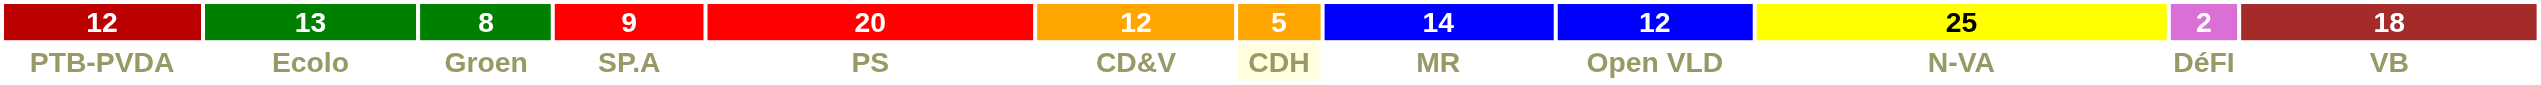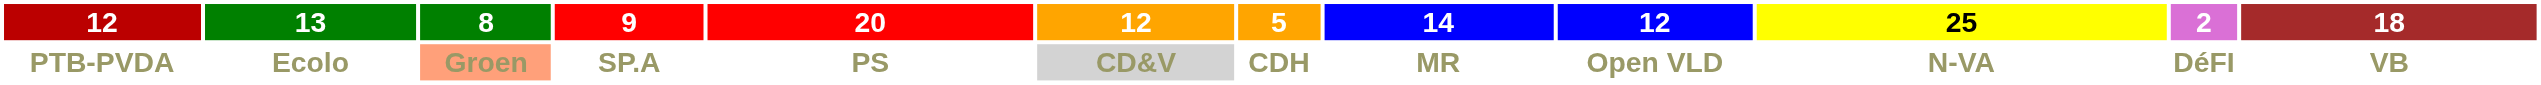(486, 62) no background -> (486, 62) lightsalmon background
(1136, 62) no background -> (1136, 62) lightgrey background
(1279, 62) lightyellow background -> (1279, 62) no background
